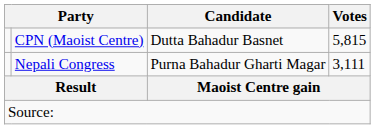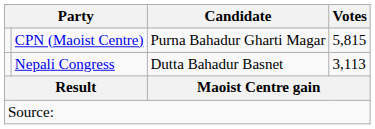(217, 40) Dutta Bahadur Basnet -> (238, 40) Purna Bahadur Gharti Magar
(238, 64) Purna Bahadur Gharti Magar -> (217, 64) Dutta Bahadur Basnet
(349, 64) 3,111 -> (349, 64) 3,113
